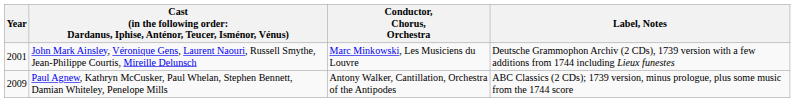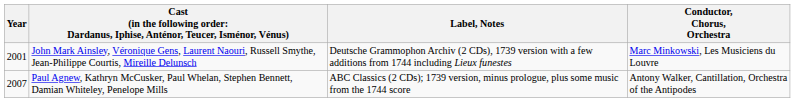columns swapped: (409, 23) <-> (640, 23)
(17, 84) 2009 -> (17, 84) 2007
